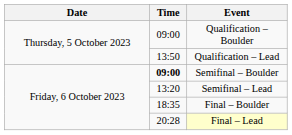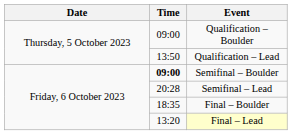(168, 89) 13:20 -> (168, 89) 20:28
(168, 121) 20:28 -> (168, 121) 13:20
